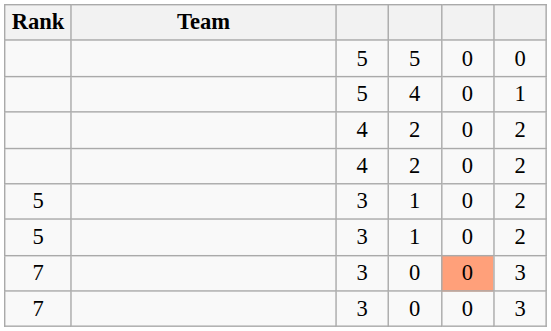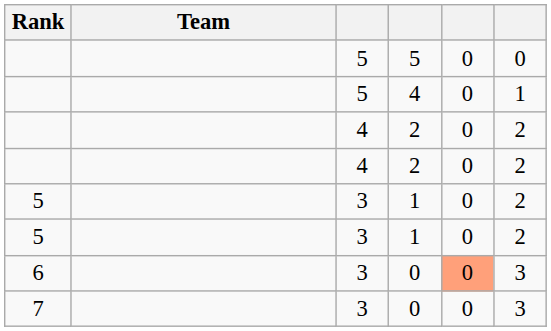(38, 272) 7 -> (38, 272) 6
